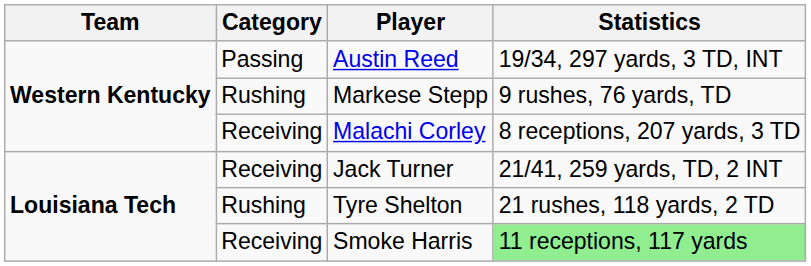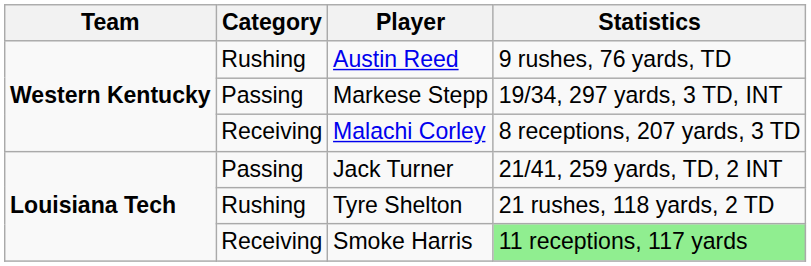(262, 59) Passing -> (264, 59) Rushing
(641, 59) 19/34, 297 yards, 3 TD, INT -> (615, 59) 9 rushes, 76 yards, TD
(264, 95) Rushing -> (262, 95) Passing
(615, 95) 9 rushes, 76 yards, TD -> (641, 95) 19/34, 297 yards, 3 TD, INT
(272, 168) Receiving -> (262, 168) Passing
